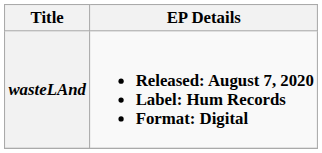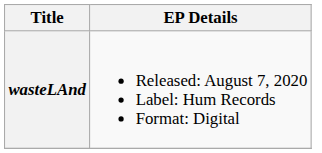(204, 99) bold -> (200, 99) normal
